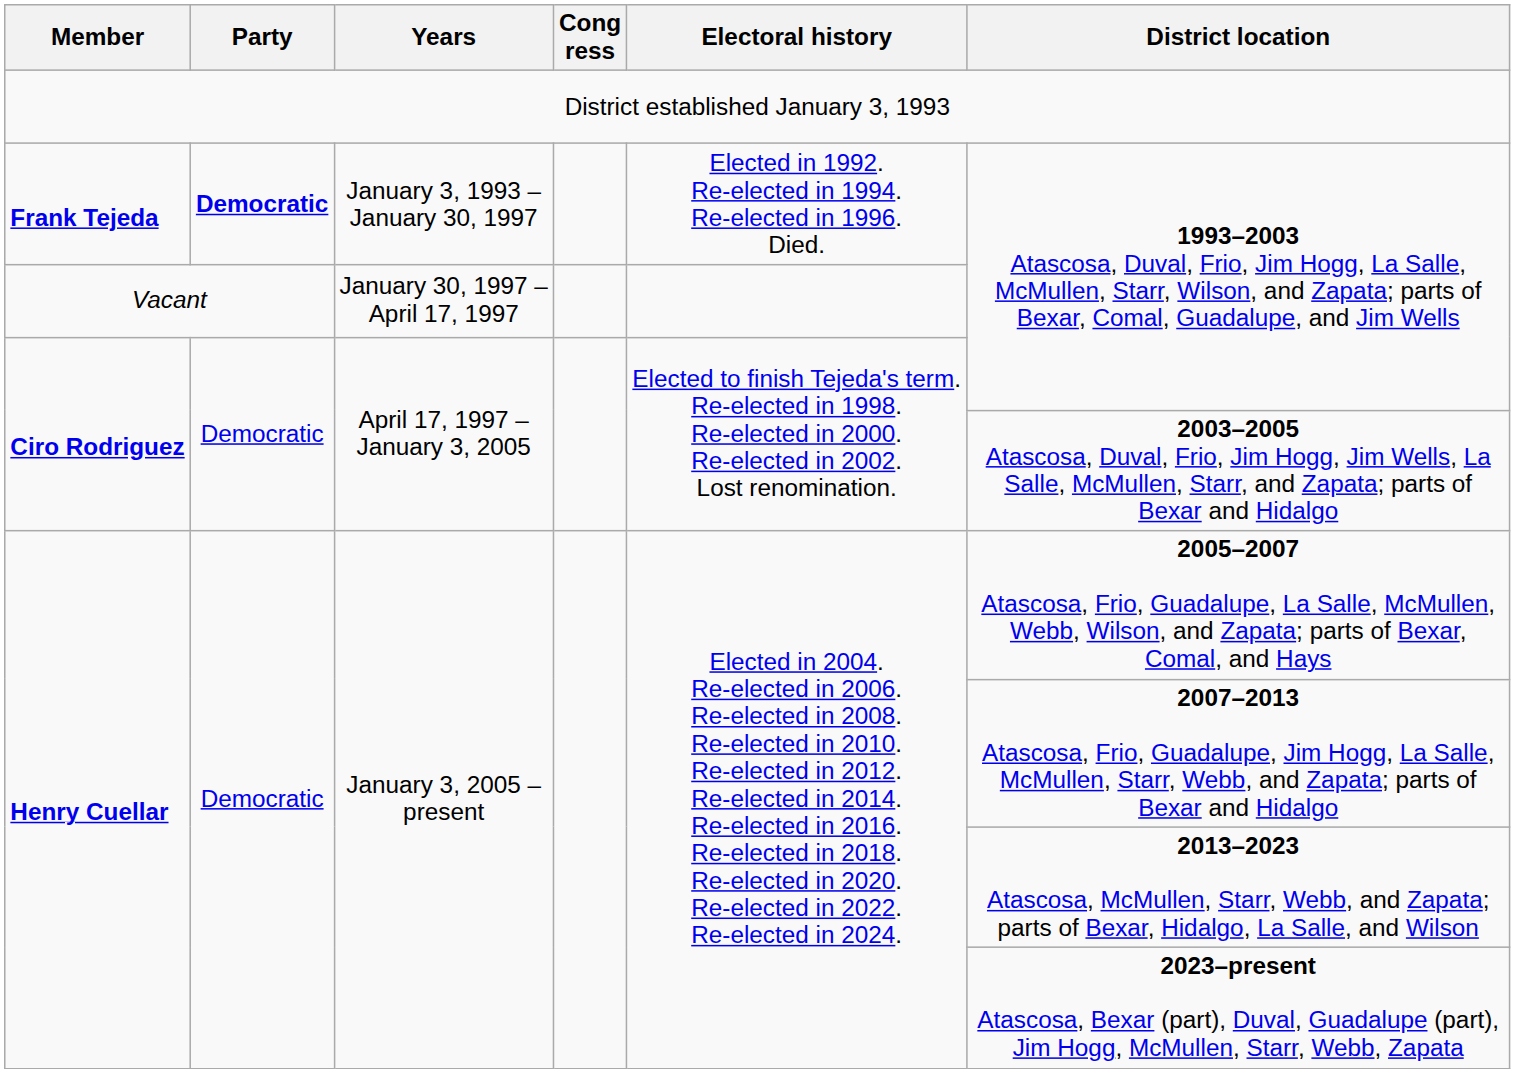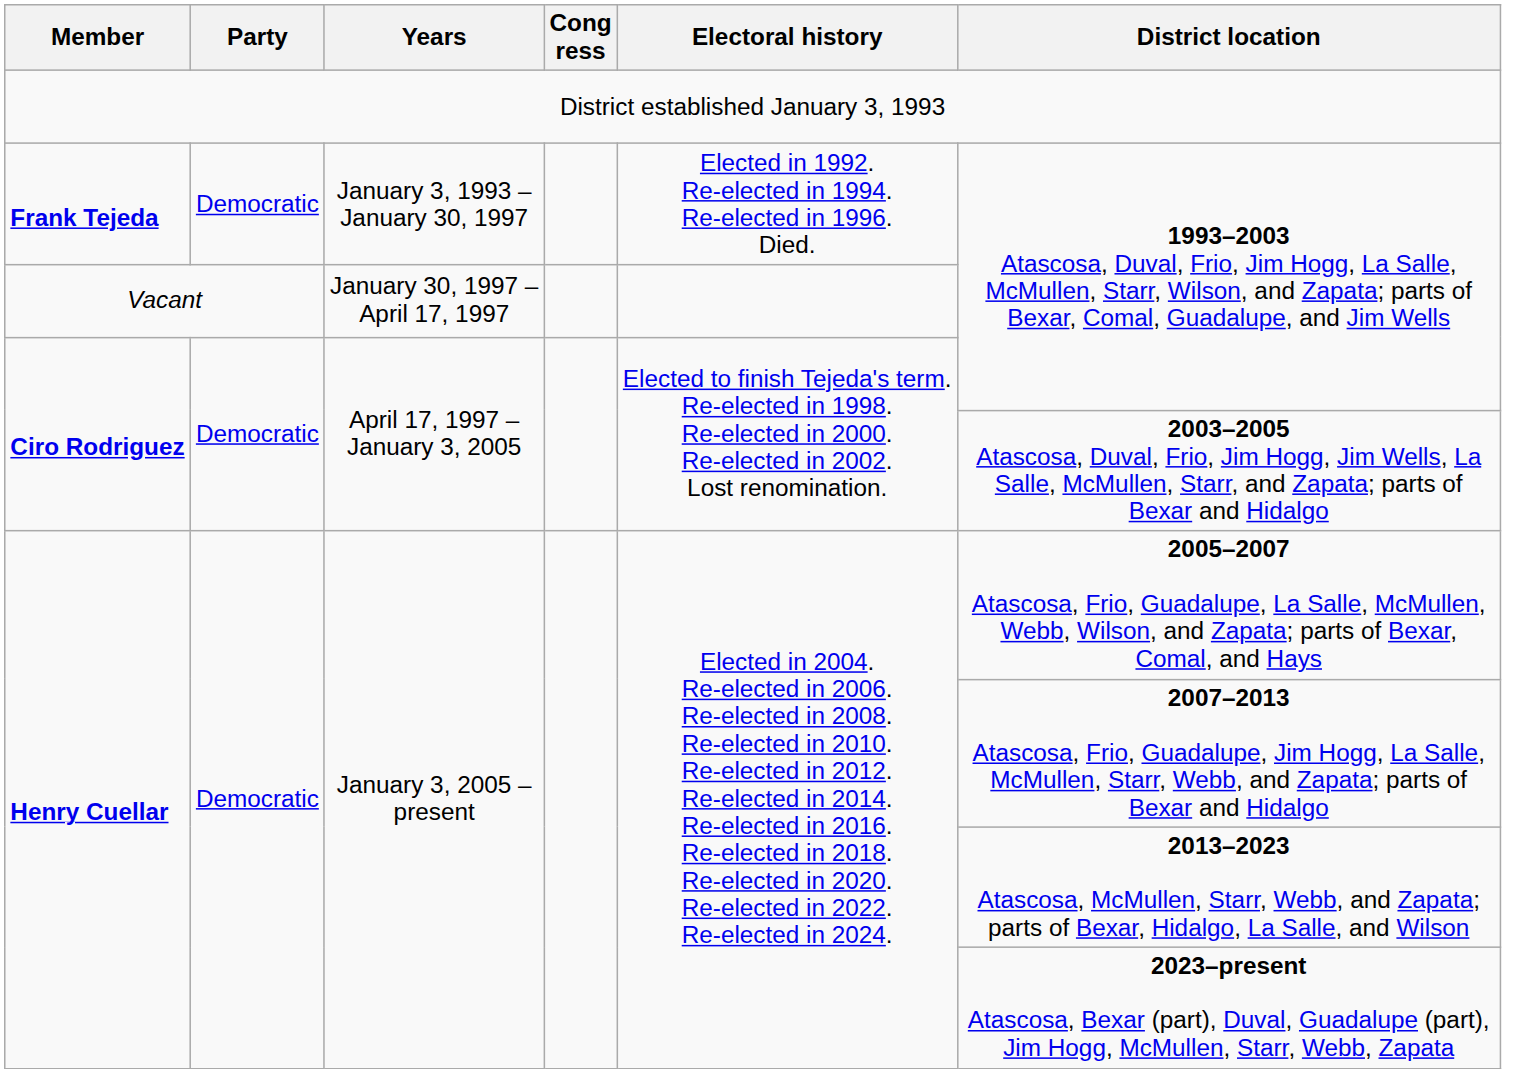(262, 203) bold -> (257, 203) normal
